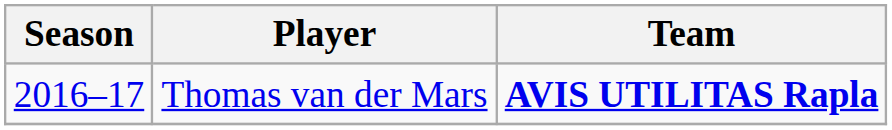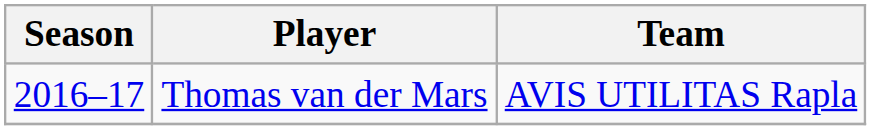(692, 93) bold -> (681, 93) normal
